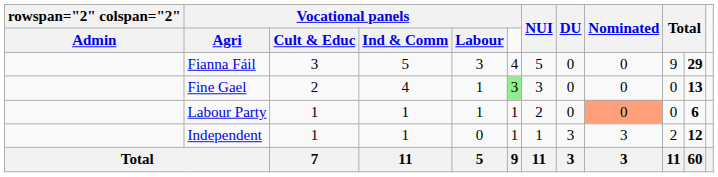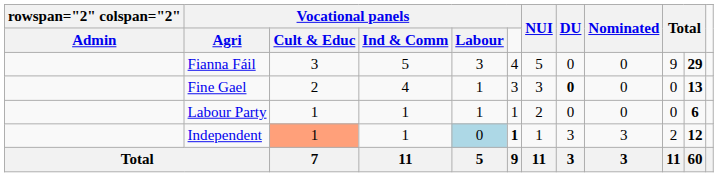(514, 87) lightgreen background -> (514, 87) no background
(571, 87) normal -> (571, 87) bold
(624, 111) lightsalmon background -> (624, 111) no background
(314, 135) no background -> (314, 135) lightsalmon background
(480, 135) no background -> (480, 135) lightblue background
(514, 135) normal -> (514, 135) bold
